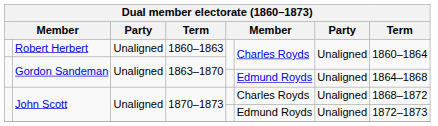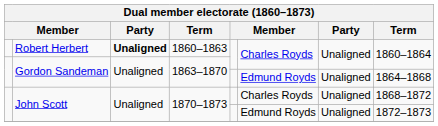(138, 48) normal -> (140, 48) bold
